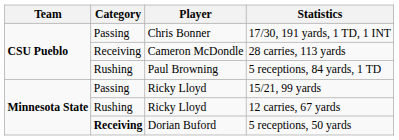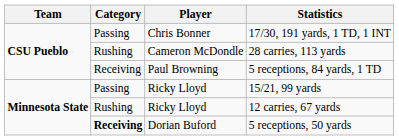(117, 51) Receiving -> (113, 51) Rushing
(113, 70) Rushing -> (117, 70) Receiving
